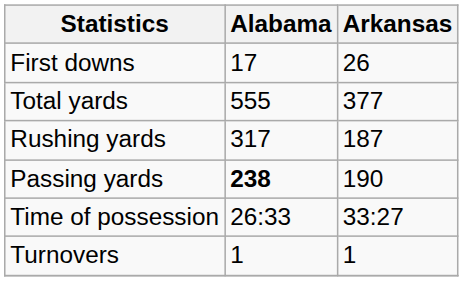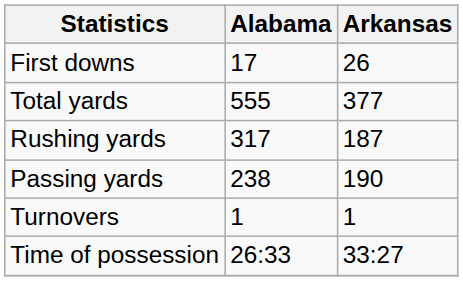(250, 178) bold -> (250, 178) normal
rows swapped: (65, 255) <-> (115, 216)
